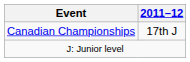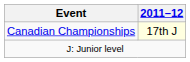(162, 31) no background -> (162, 31) lightyellow background
